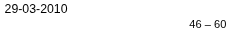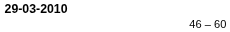(36, 8) normal -> (36, 8) bold
